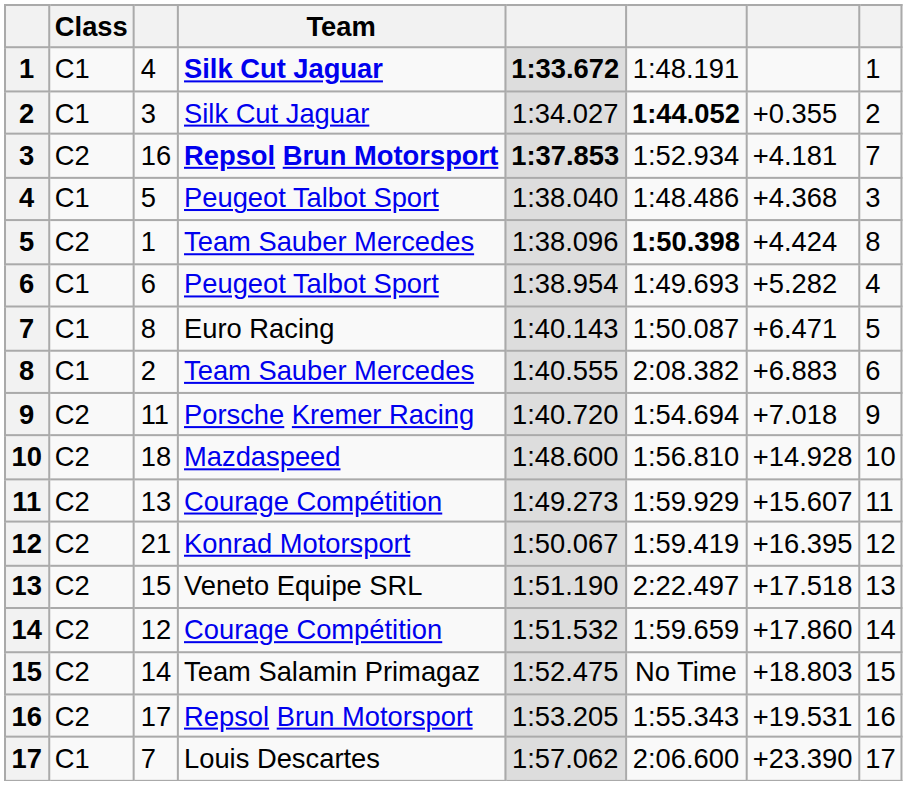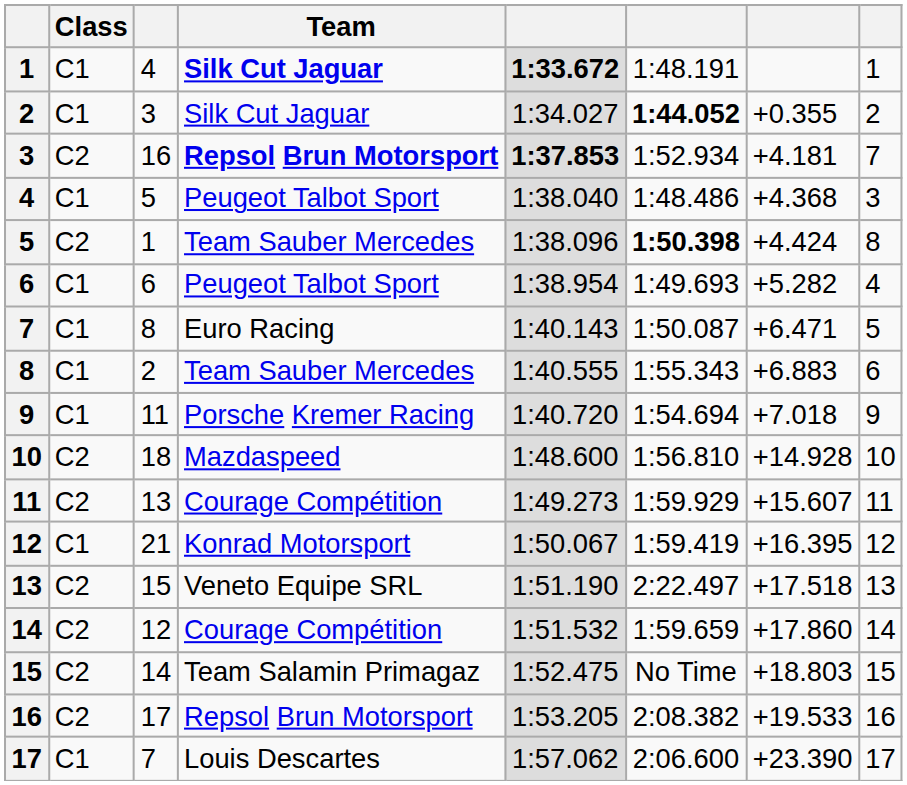(686, 371) 2:08.382 -> (686, 371) 1:55.343
(72, 414) C2 -> (72, 414) C1
(72, 543) C2 -> (72, 543) C1
(686, 716) 1:55.343 -> (686, 716) 2:08.382
(803, 716) +19.531 -> (803, 716) +19.533
